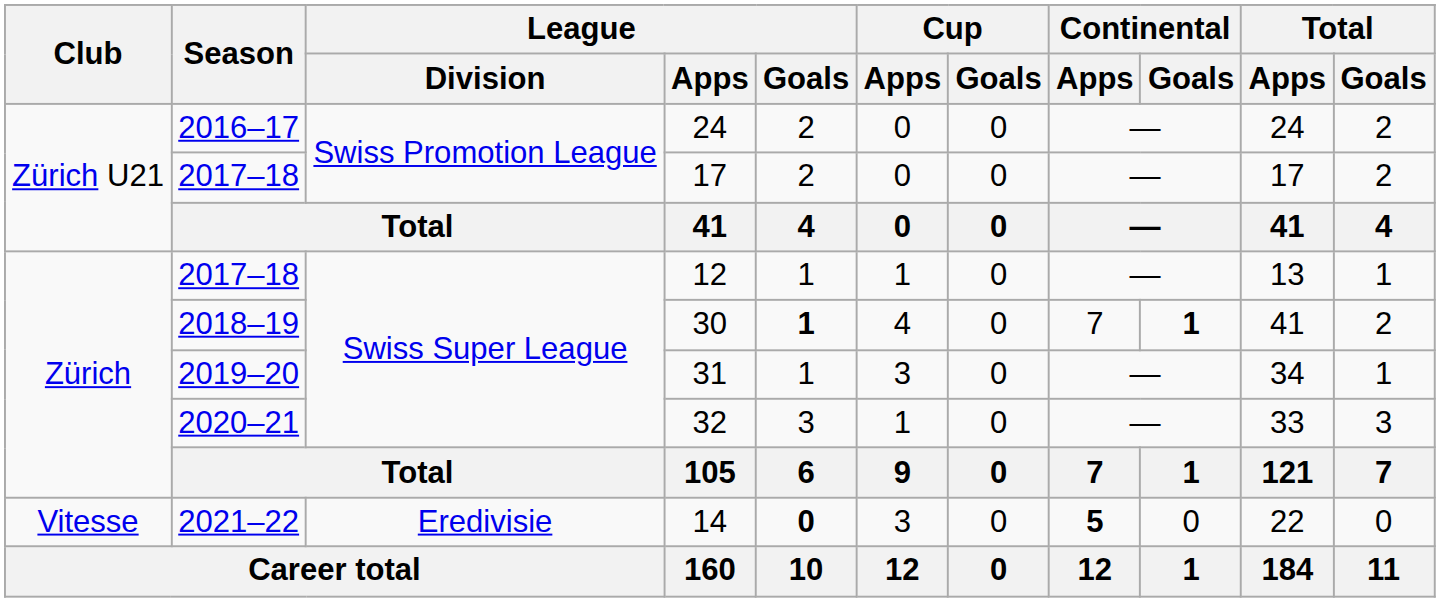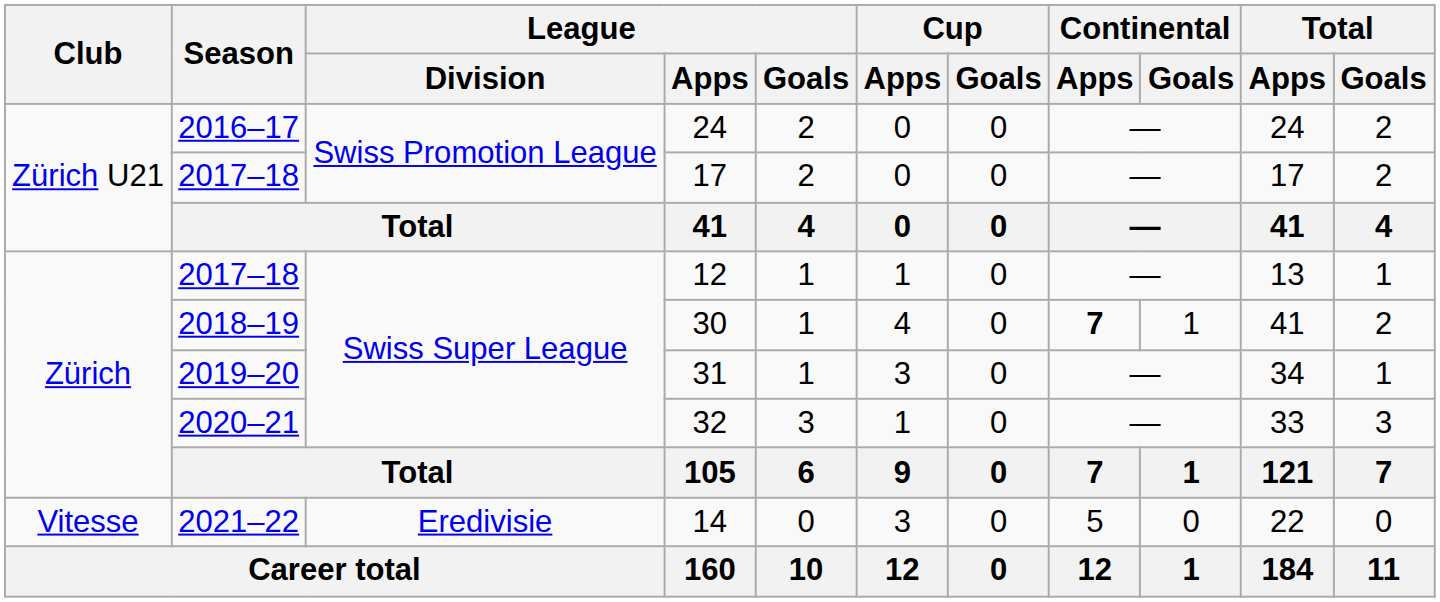(806, 324) bold -> (806, 324) normal
(1095, 324) normal -> (1095, 324) bold
(1191, 324) bold -> (1191, 324) normal
(806, 521) bold -> (806, 521) normal
(1095, 521) bold -> (1095, 521) normal
